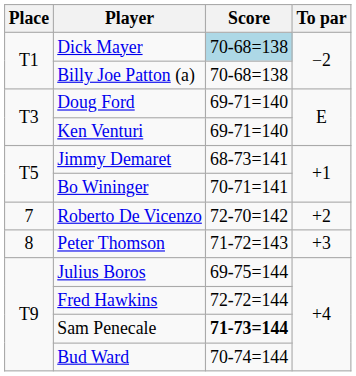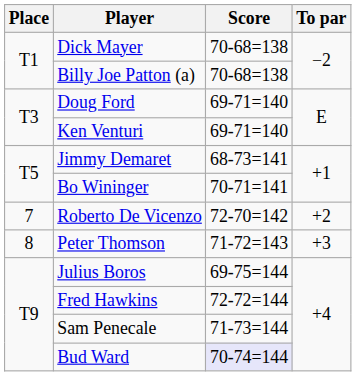(249, 46) lightblue background -> (249, 46) no background
(249, 328) bold -> (249, 328) normal
(249, 356) no background -> (249, 356) lavender background
